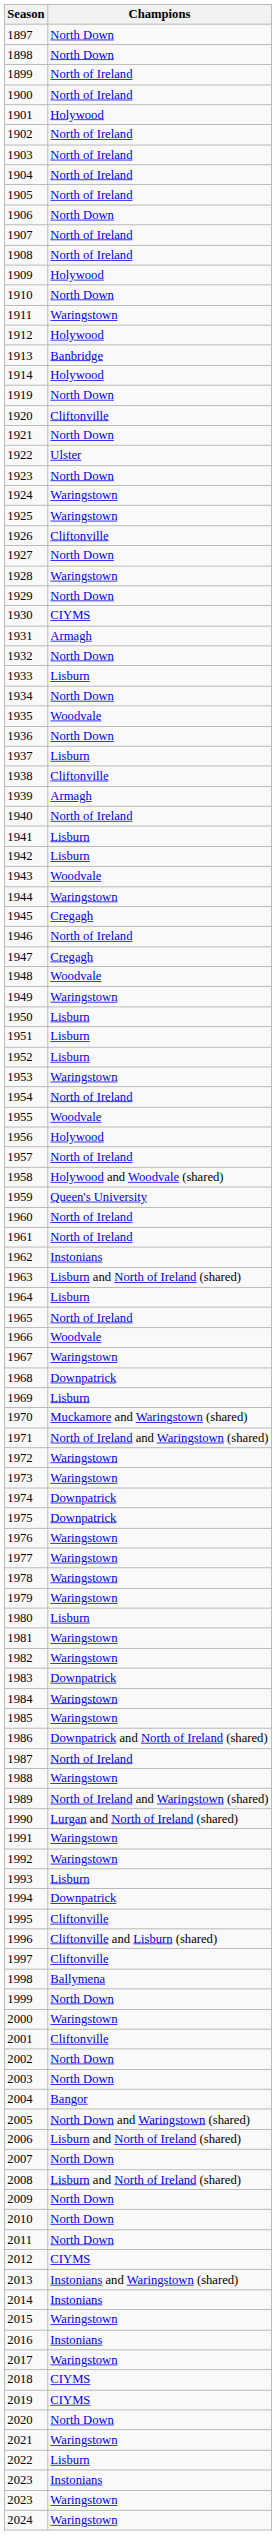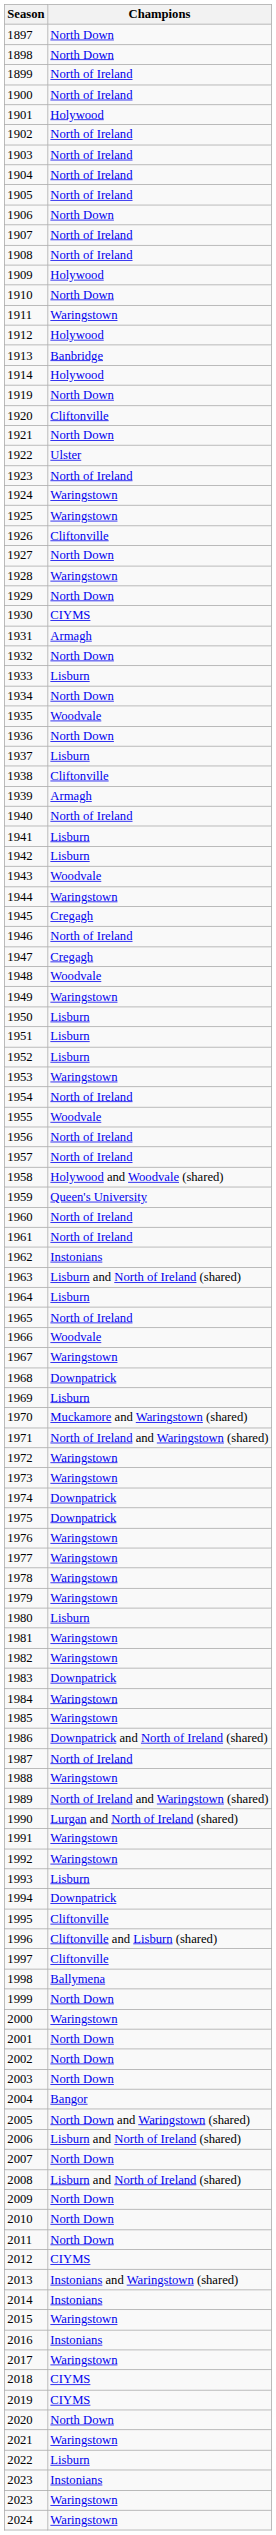(82, 475) North Down -> (91, 475) North of Ireland
(77, 1137) Holywood -> (91, 1137) North of Ireland
(80, 2039) Cliftonville -> (82, 2039) North Down
